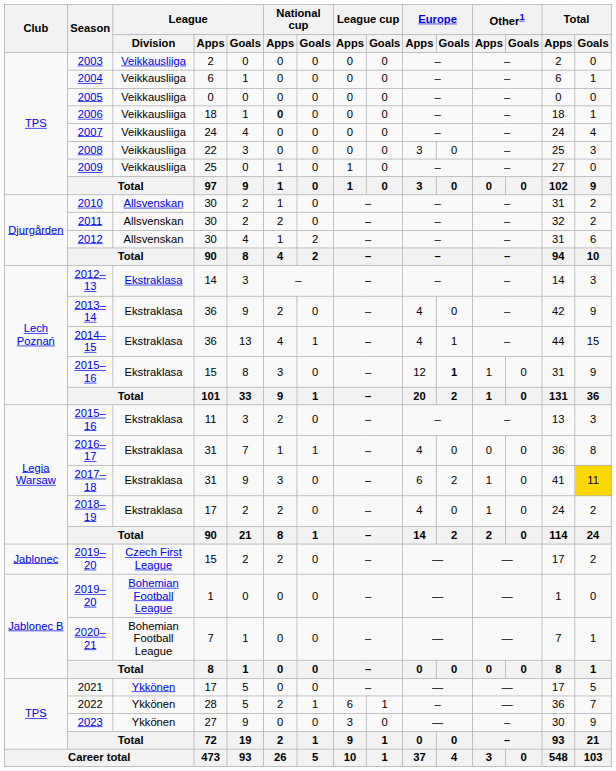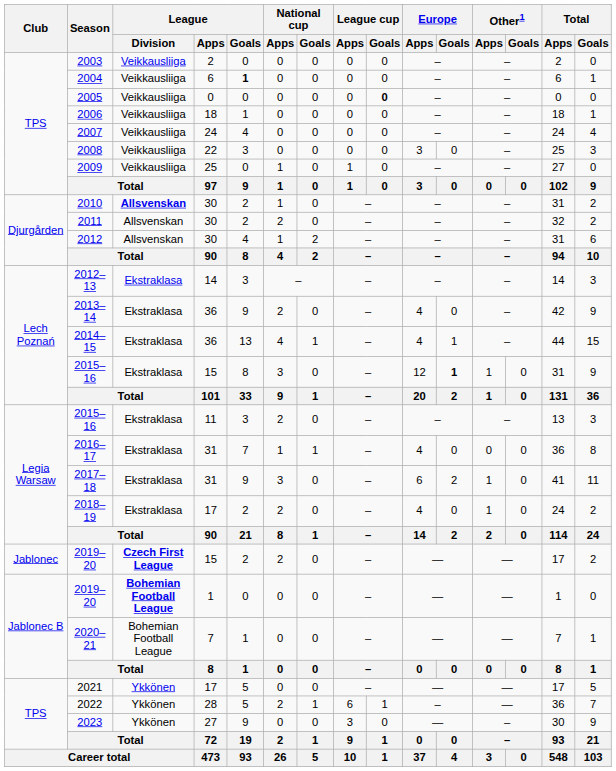(245, 79) normal -> (245, 79) bold
(385, 97) normal -> (385, 97) bold
(280, 114) bold -> (280, 114) normal
(154, 203) normal -> (153, 203) bold
(593, 480) gold background -> (593, 480) no background
(154, 559) normal -> (153, 559) bold
(153, 596) normal -> (153, 596) bold
